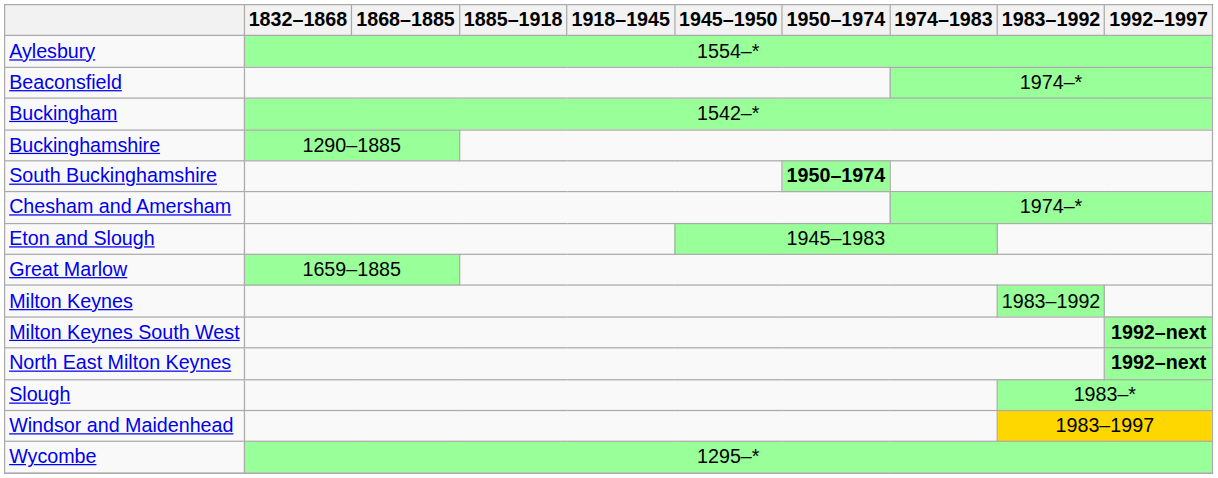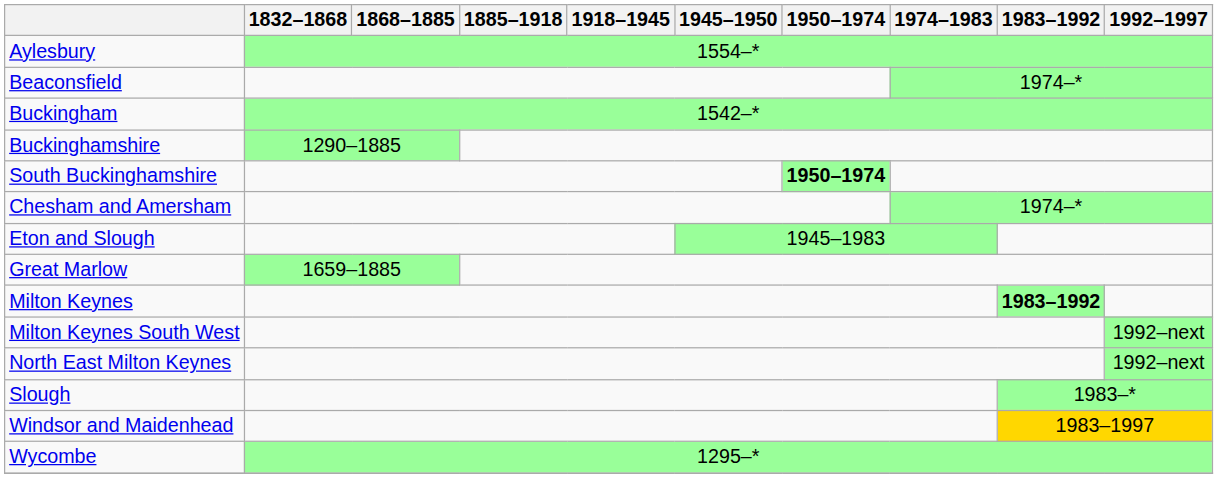(1051, 301) normal -> (1051, 301) bold
(1159, 332) bold -> (1159, 332) normal
(1159, 363) bold -> (1159, 363) normal
